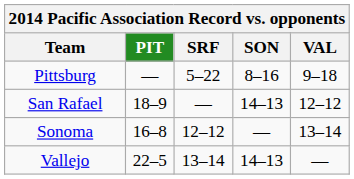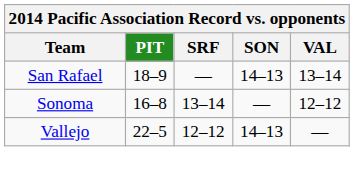- row: (65, 75)
(320, 103) 12–12 -> (320, 75) 13–14
(203, 132) 12–12 -> (203, 103) 13–14
(320, 132) 13–14 -> (320, 103) 12–12
(203, 160) 13–14 -> (203, 132) 12–12
